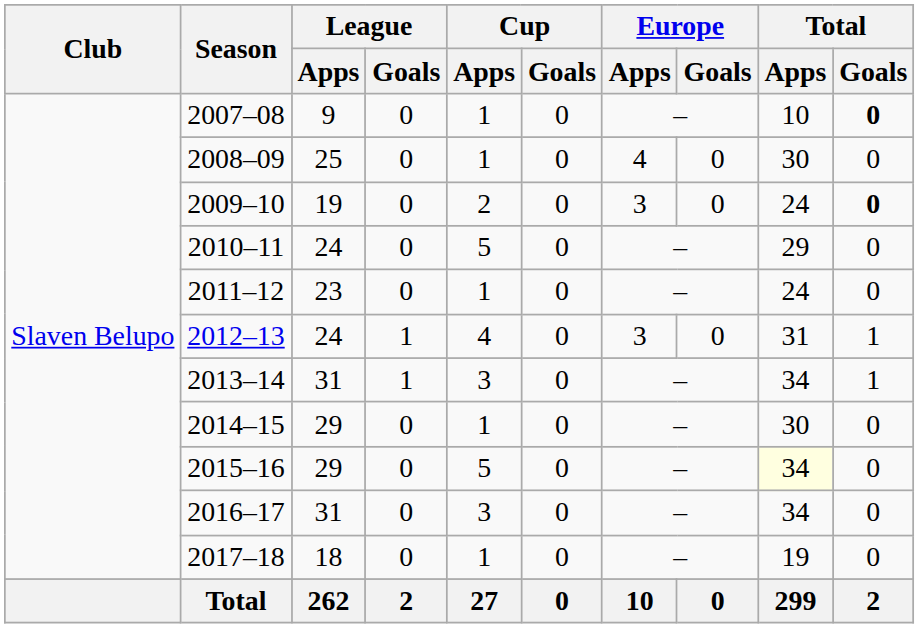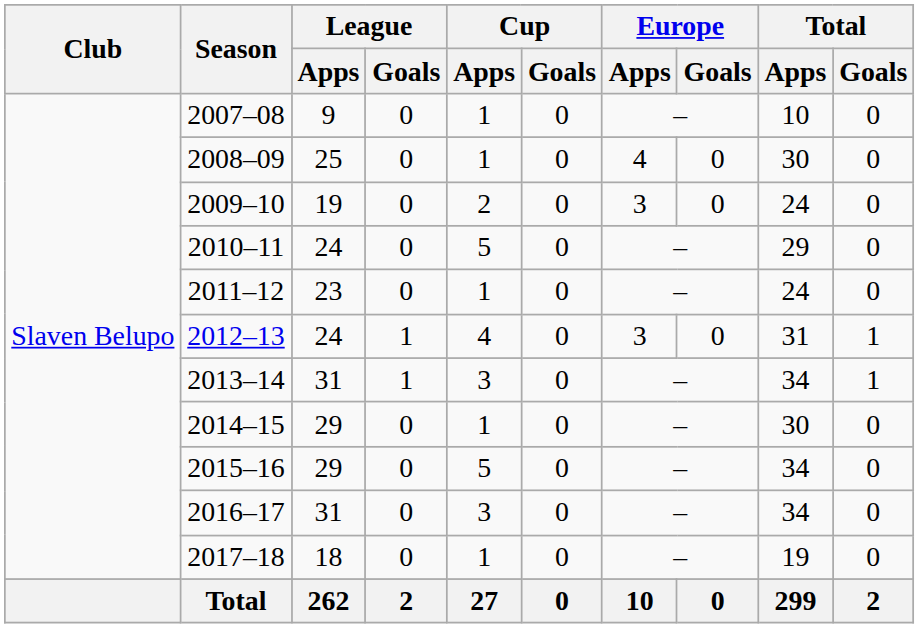(873, 114) bold -> (873, 114) normal
(873, 203) bold -> (873, 203) normal
(795, 468) lightyellow background -> (795, 468) no background
